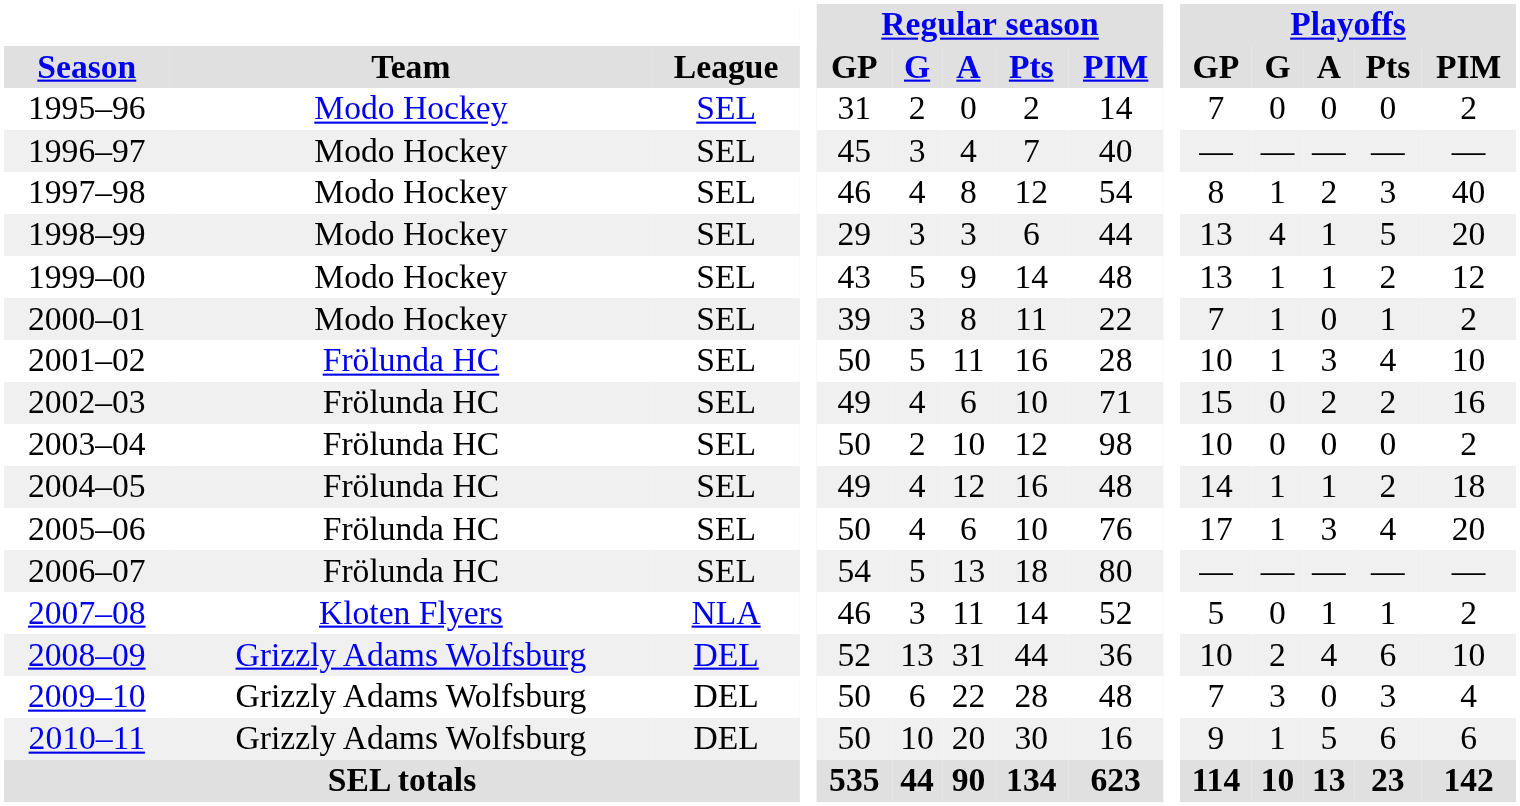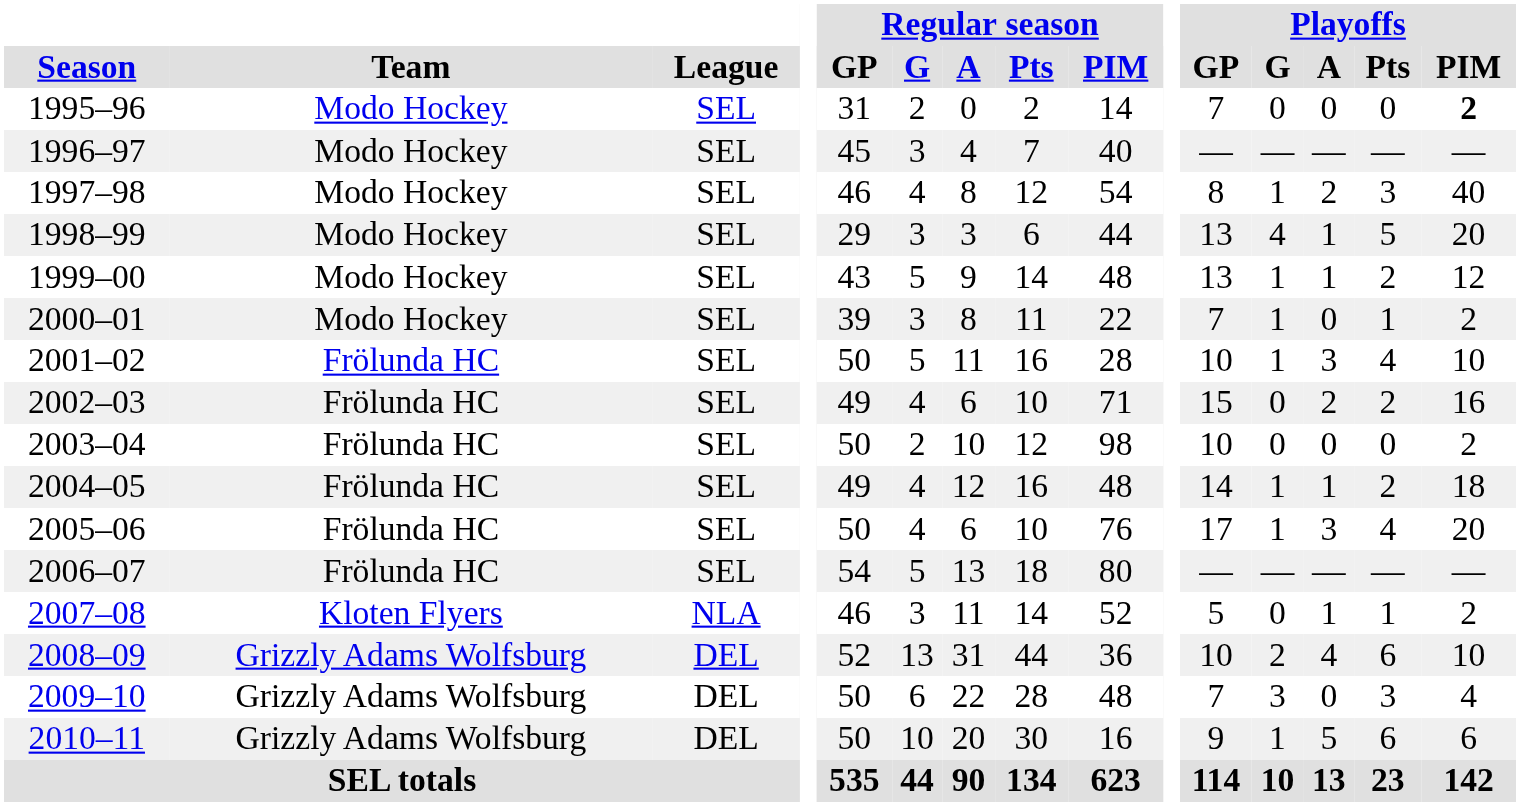(1469, 108) normal -> (1469, 108) bold
